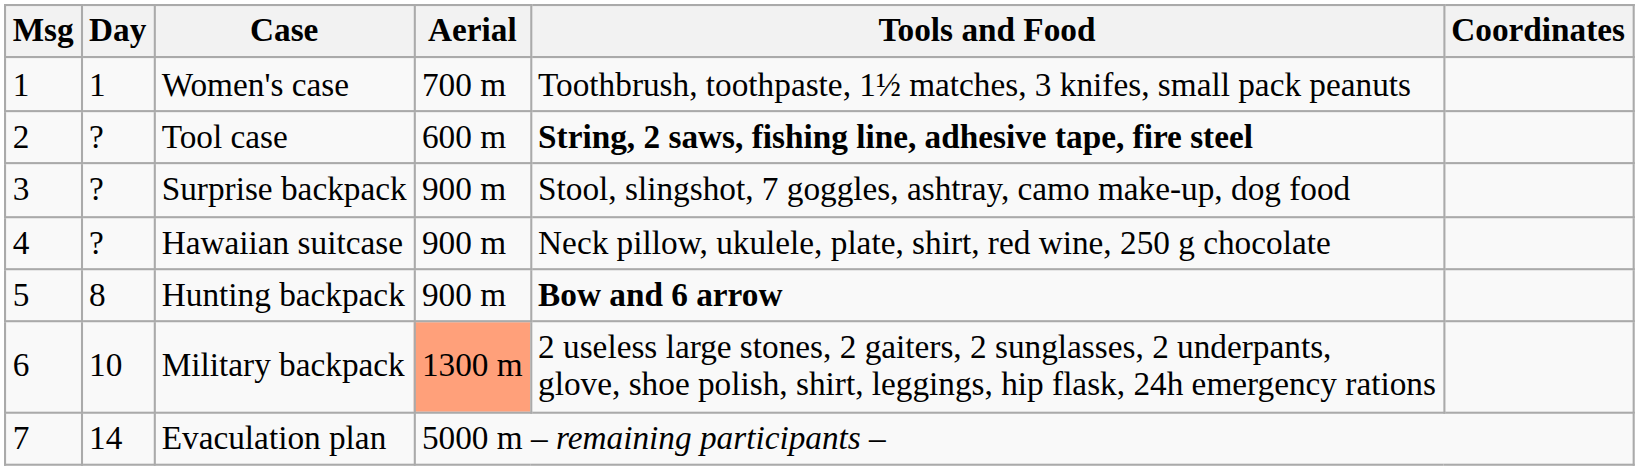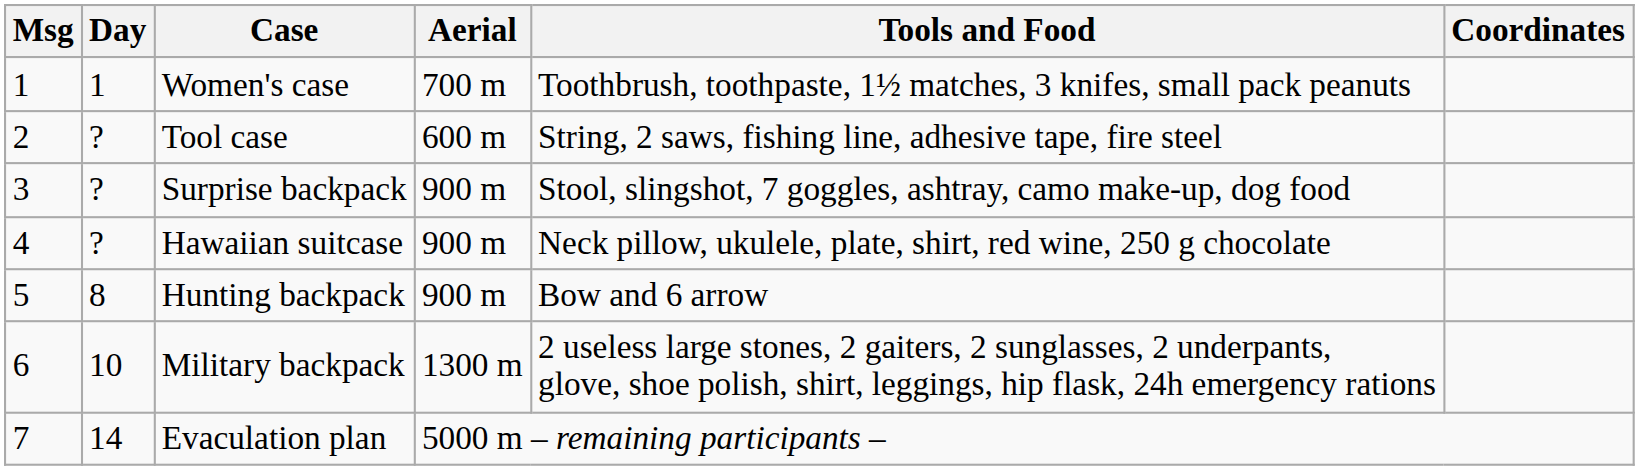(896, 136) bold -> (880, 136) normal
(660, 294) bold -> (653, 294) normal
(472, 366) lightsalmon background -> (472, 366) no background
